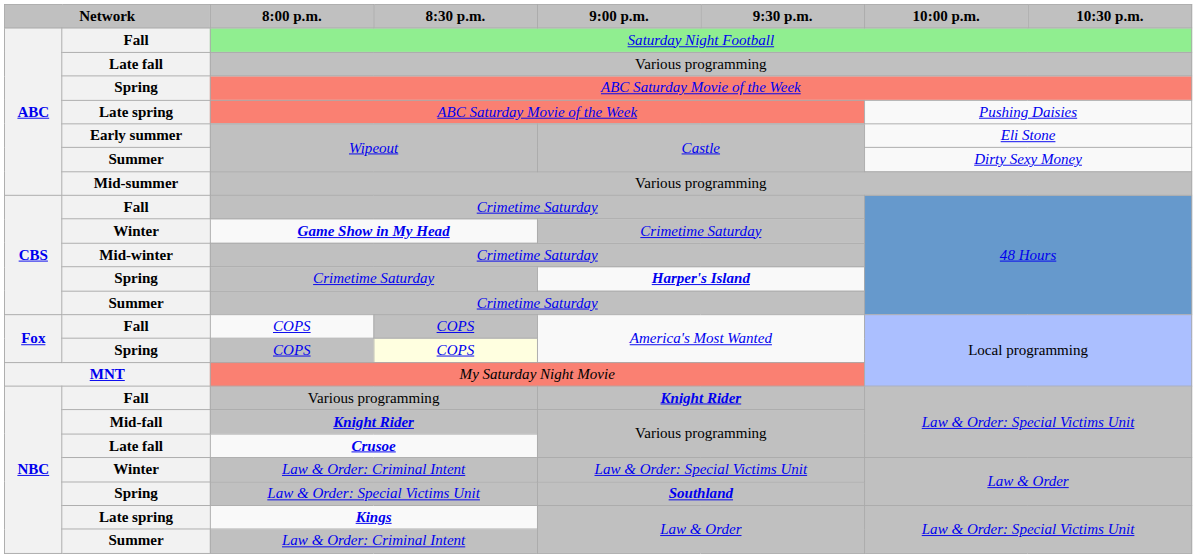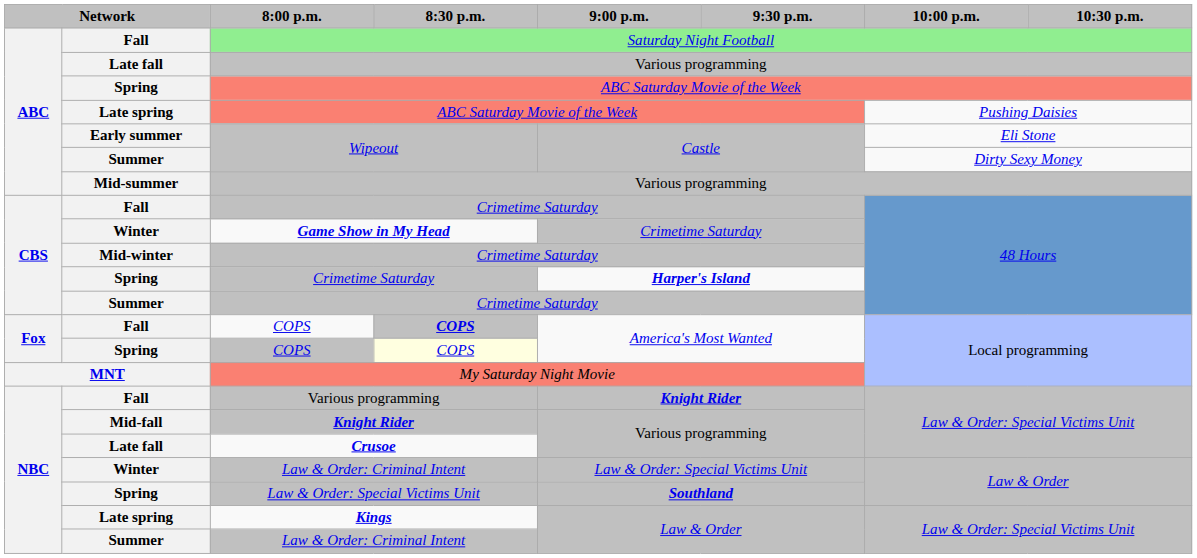(455, 326) normal -> (455, 326) bold
